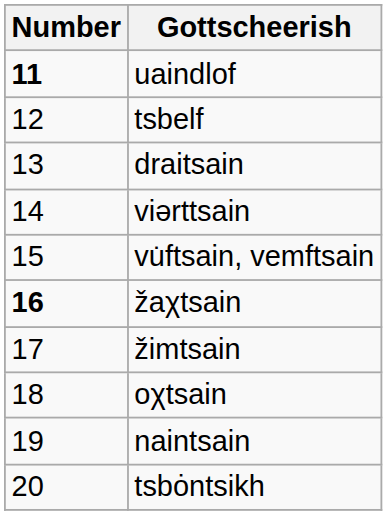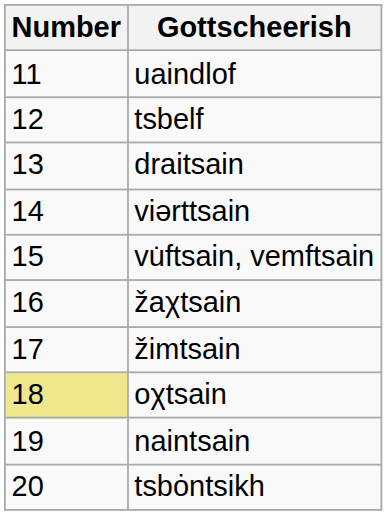(27, 73) bold -> (27, 73) normal
(28, 303) bold -> (28, 303) normal
(28, 394) no background -> (28, 394) khaki background
